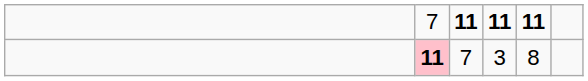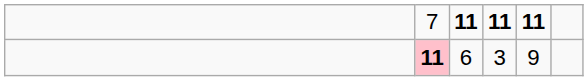(466, 57) 7 -> (466, 57) 6
(533, 57) 8 -> (533, 57) 9
